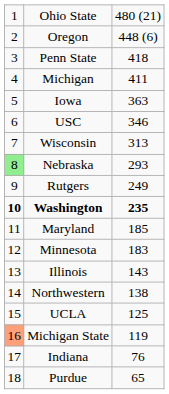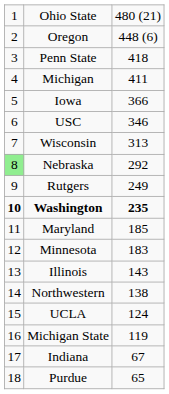(138, 100) 363 -> (138, 100) 366
(138, 164) 293 -> (138, 164) 292
(138, 314) 125 -> (138, 314) 124
(14, 335) lightsalmon background -> (14, 335) no background
(138, 356) 76 -> (138, 356) 67
